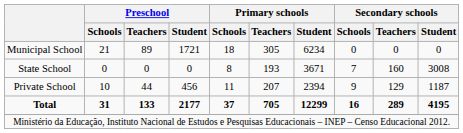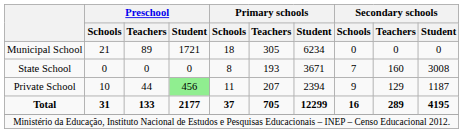(189, 86) no background -> (189, 86) lightgreen background
